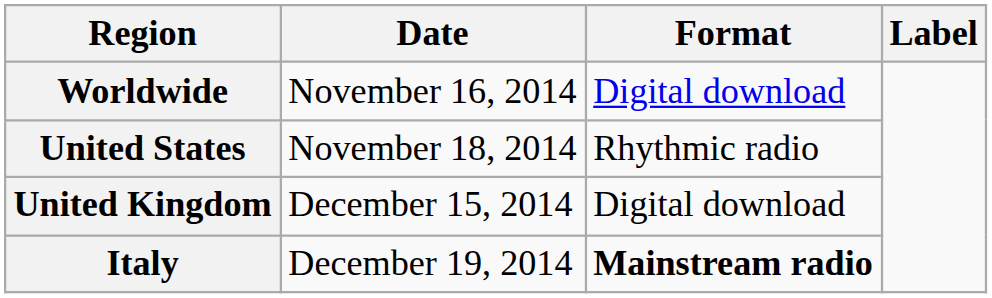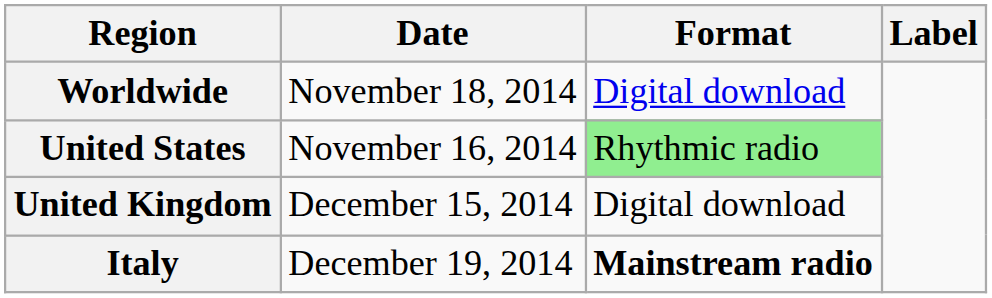(432, 90) November 16, 2014 -> (432, 90) November 18, 2014
(432, 147) November 18, 2014 -> (432, 147) November 16, 2014
(706, 147) no background -> (706, 147) lightgreen background
